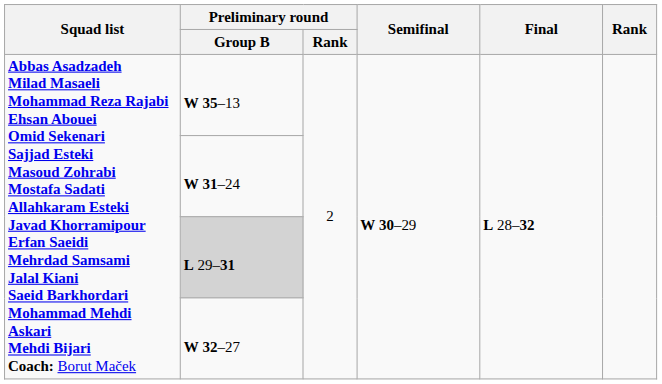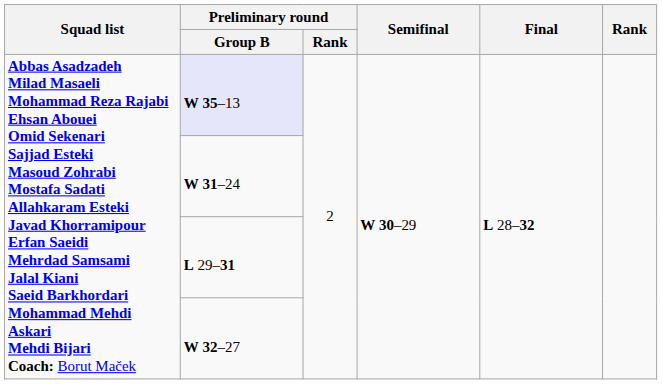(212, 103) no background -> (212, 103) lavender background
(209, 266) lightgrey background -> (209, 266) no background
